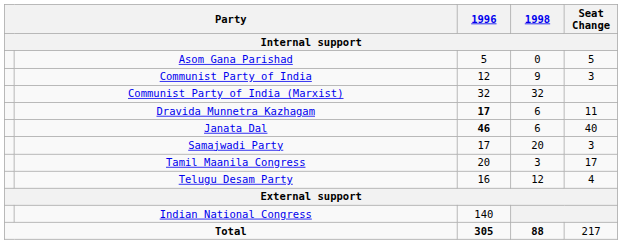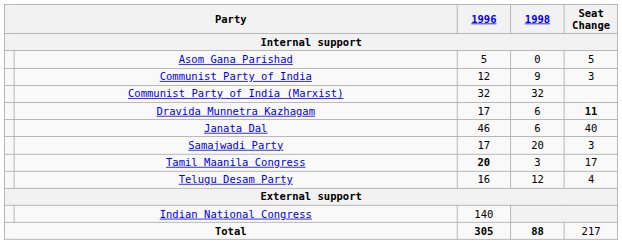(484, 111) bold -> (484, 111) normal
(591, 111) normal -> (591, 111) bold
(484, 128) bold -> (484, 128) normal
(484, 162) normal -> (484, 162) bold
